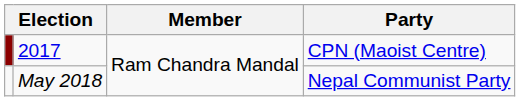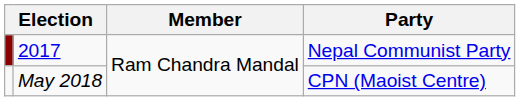(397, 50) CPN (Maoist Centre) -> (409, 50) Nepal Communist Party
(409, 80) Nepal Communist Party -> (397, 80) CPN (Maoist Centre)
